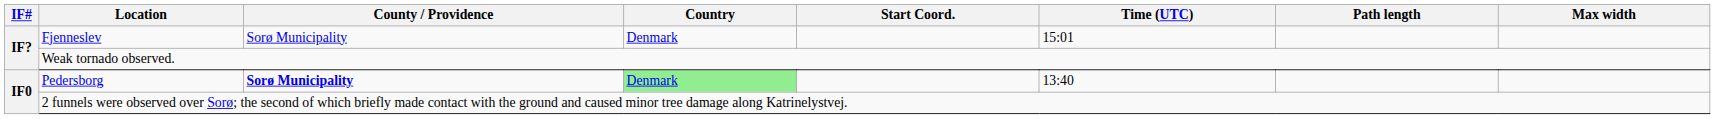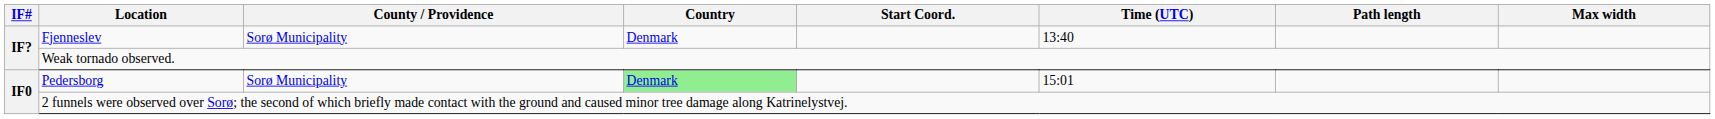(1058, 37) 15:01 -> (1058, 37) 13:40
(300, 80) bold -> (297, 80) normal
(1058, 80) 13:40 -> (1058, 80) 15:01
